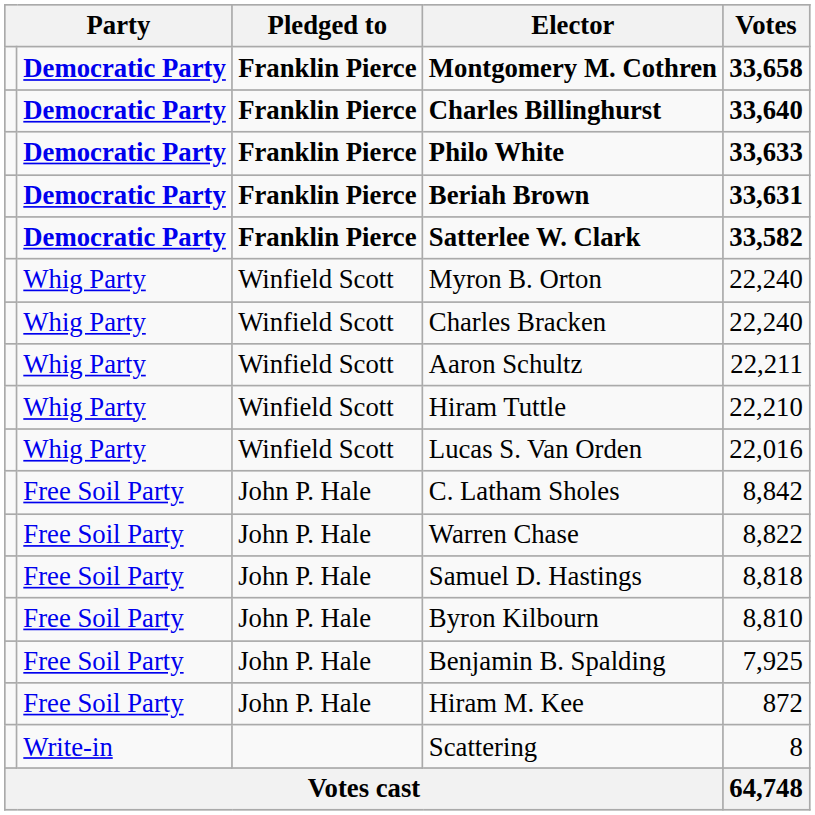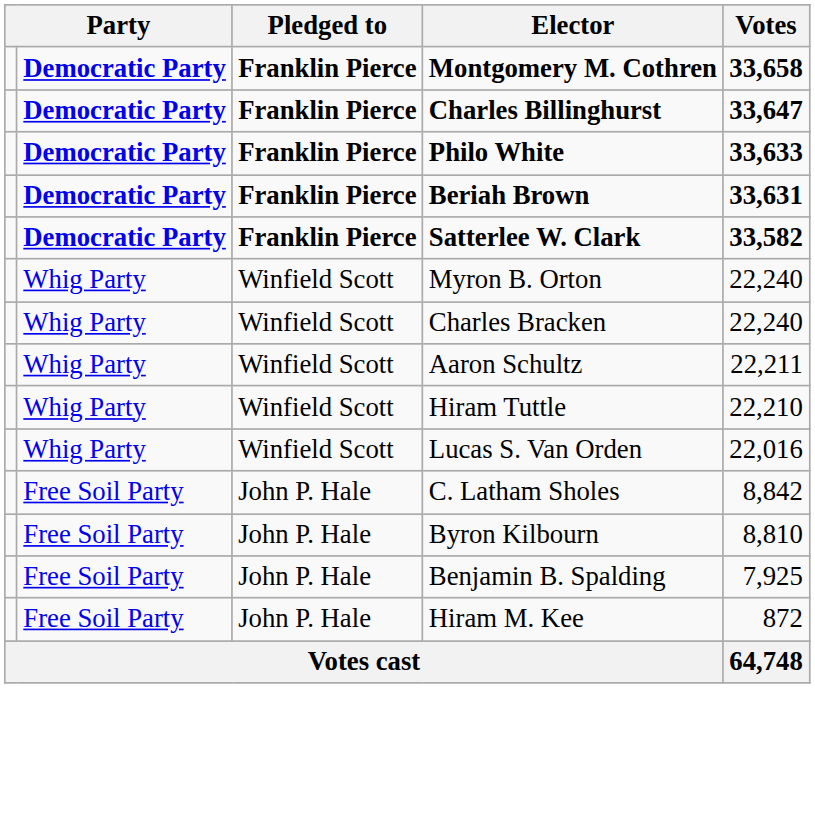(766, 110) 33,640 -> (766, 110) 33,647
- row: (504, 534)
- row: (535, 576)
- row: (483, 746)
